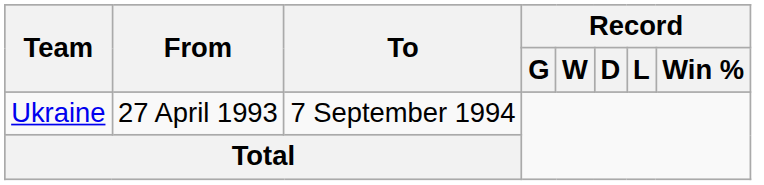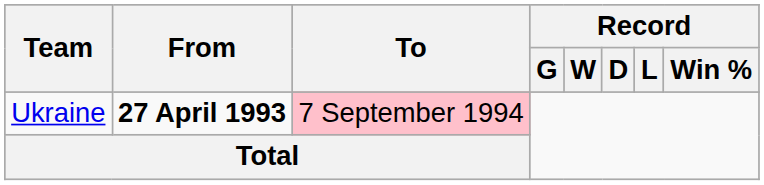(198, 112) normal -> (202, 112) bold
(403, 112) no background -> (411, 112) pink background
